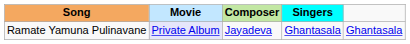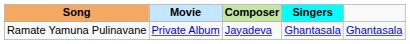(186, 30) lavender background -> (186, 30) no background
